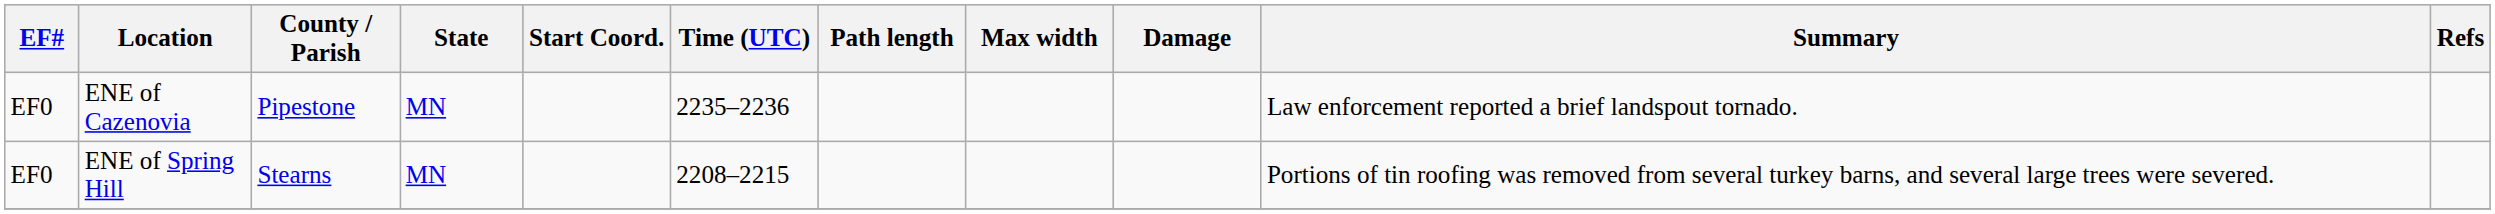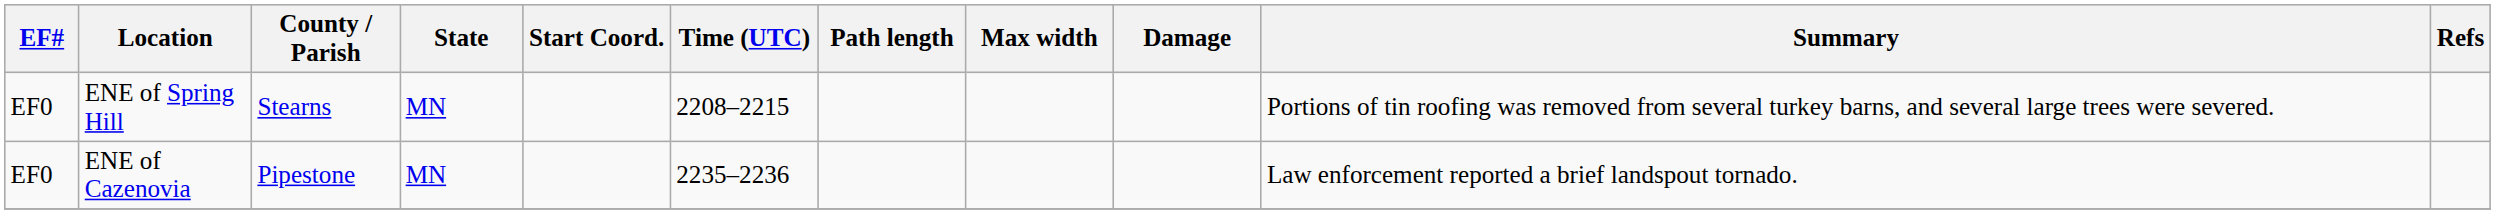rows swapped: (159, 174) <-> (138, 106)
